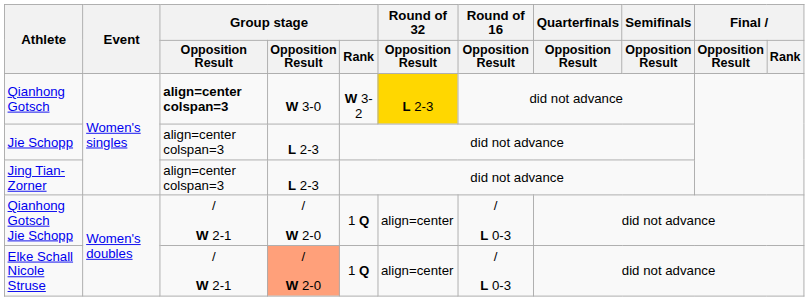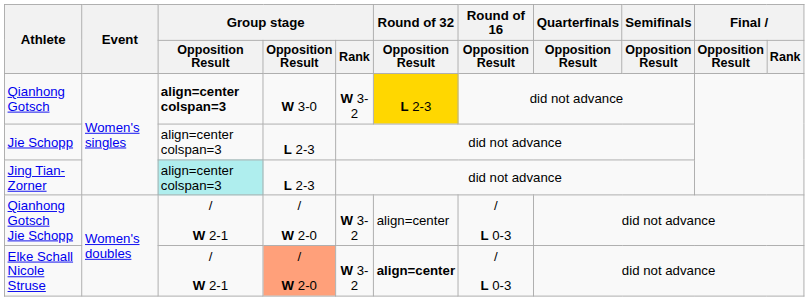(200, 178) no background -> (197, 178) paleturquoise background
(359, 221) 1 Q -> (354, 228) W 3-2
(359, 271) 1 Q -> (354, 279) W 3-2
(417, 271) normal -> (416, 271) bold
